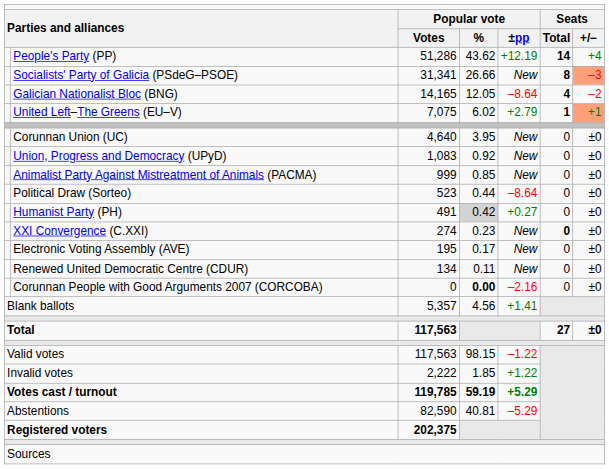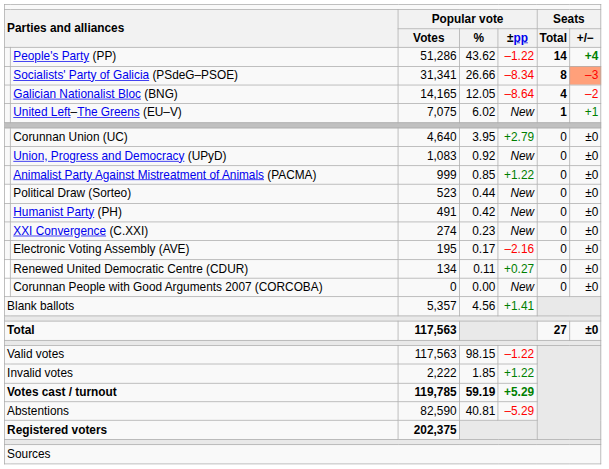(519, 56) +12.19 -> (519, 56) –1.22
(595, 56) normal -> (592, 56) bold
(525, 75) New -> (519, 75) –8.34
(522, 113) +2.79 -> (522, 113) New
(595, 113) lightsalmon background -> (592, 113) no background
(525, 137) New -> (519, 137) +2.79
(525, 175) New -> (519, 175) +1.22
(523, 193) –8.64 -> (522, 193) New
(484, 212) lightgrey background -> (484, 212) no background
(522, 212) +0.27 -> (522, 212) New
(567, 231) bold -> (564, 231) normal
(525, 250) New -> (519, 250) –2.16
(525, 268) New -> (519, 268) +0.27
(484, 287) bold -> (484, 287) normal
(523, 287) –2.16 -> (522, 287) New
